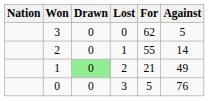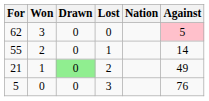columns swapped: (24, 13) <-> (149, 13)
(182, 31) no background -> (182, 31) pink background
